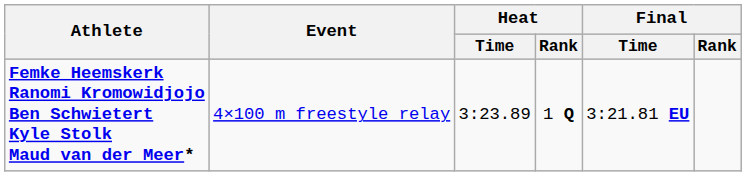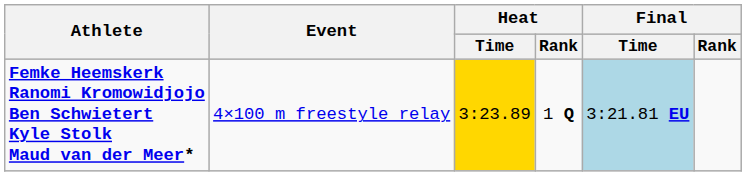(495, 115) no background -> (495, 115) gold background
(638, 115) no background -> (638, 115) lightblue background
